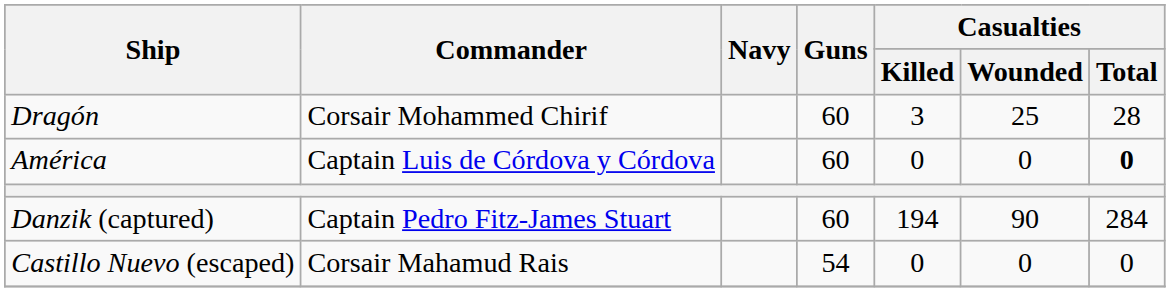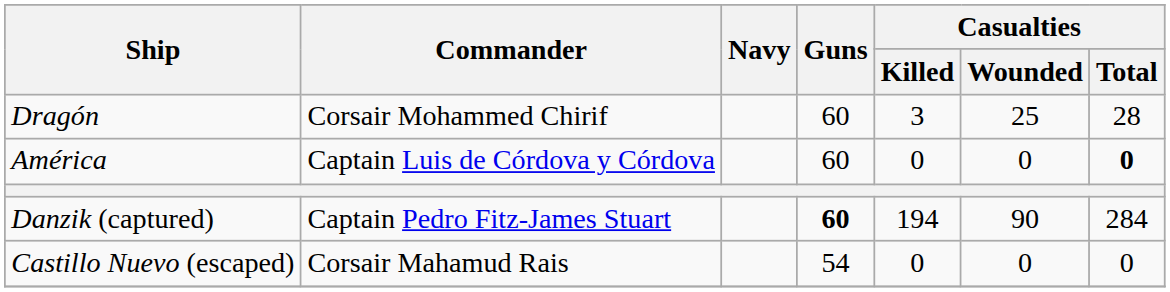(836, 218) normal -> (836, 218) bold
